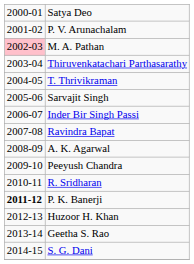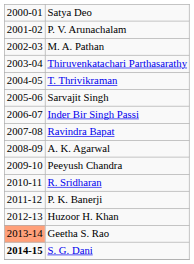(25, 47) pink background -> (25, 47) no background
(24, 200) bold -> (24, 200) normal
(25, 234) no background -> (25, 234) lightsalmon background
(25, 251) normal -> (25, 251) bold
